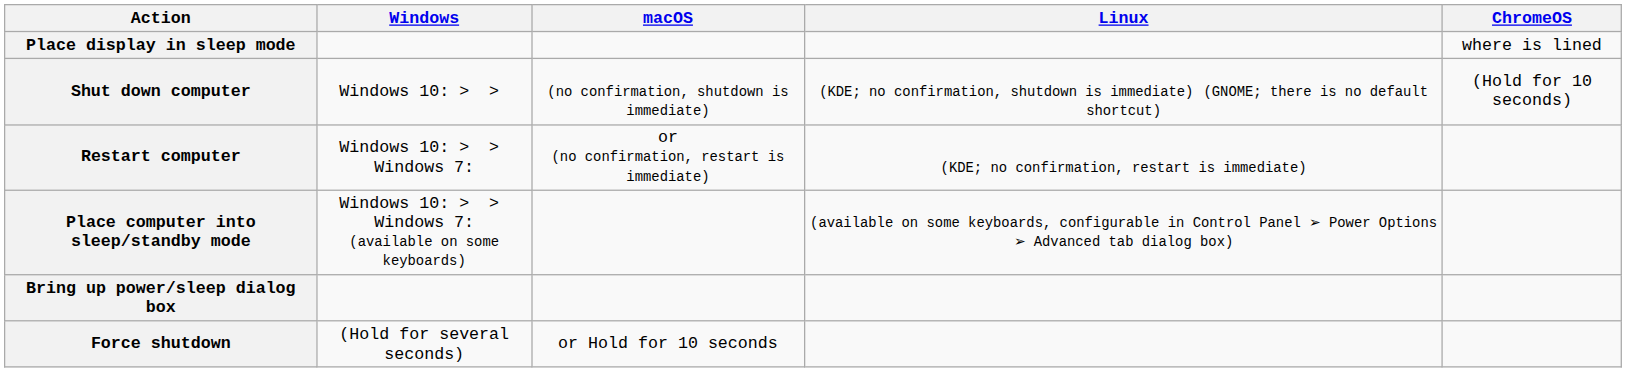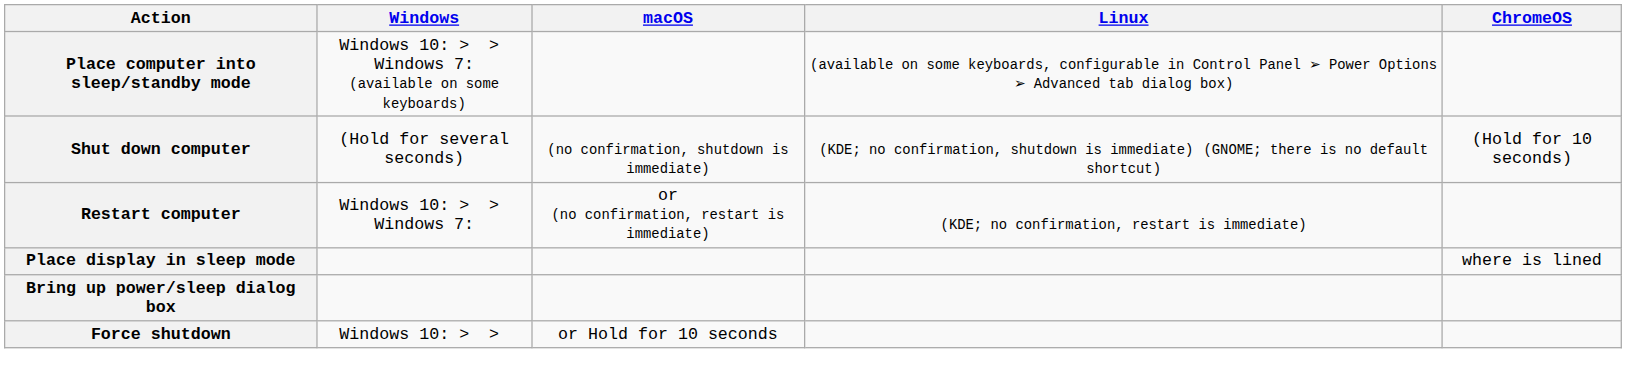rows swapped: (161, 232) <-> (161, 45)
(424, 92) Windows 10: > > -> (424, 149) (Hold for several seconds)
(424, 344) (Hold for several seconds) -> (424, 335) Windows 10: > >
